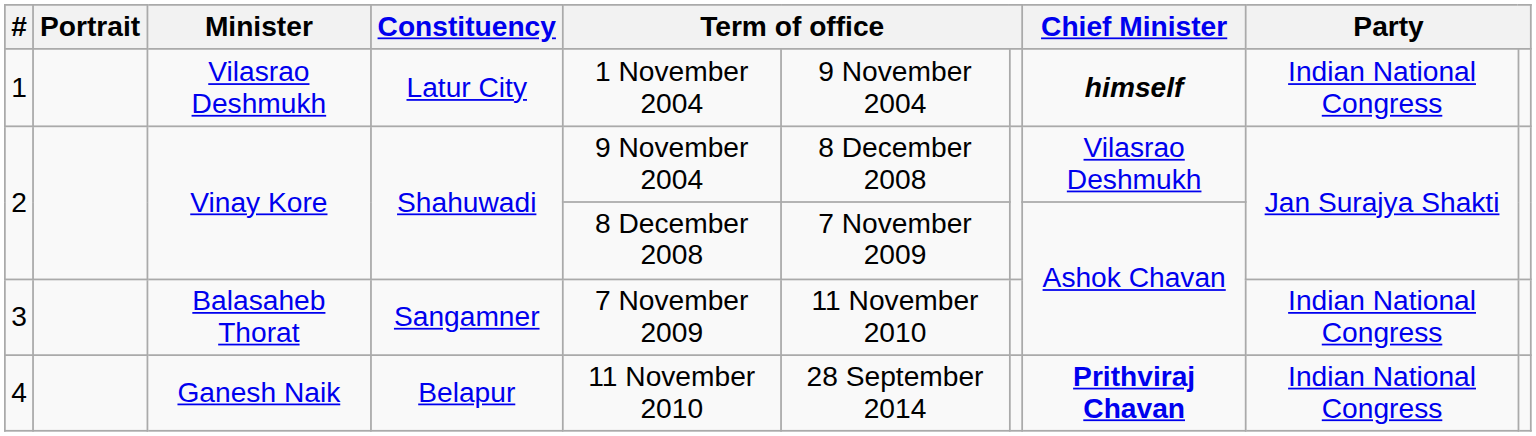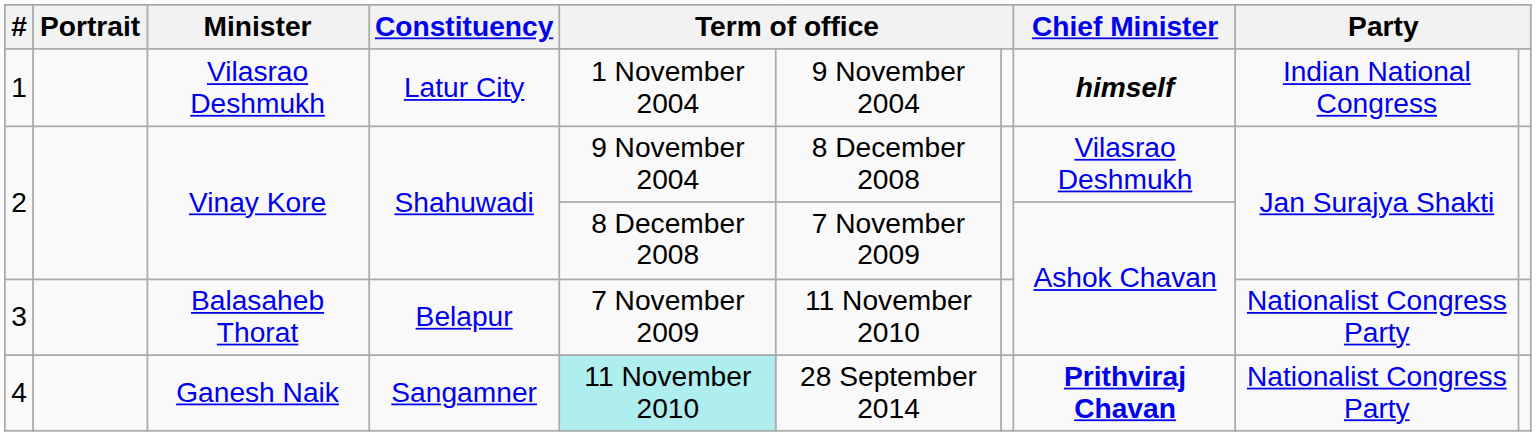(467, 316) Sangamner -> (464, 316) Belapur
(1382, 316) Indian National Congress -> (1377, 316) Nationalist Congress Party
(467, 392) Belapur -> (464, 392) Sangamner
(672, 392) no background -> (668, 392) paleturquoise background
(1382, 392) Indian National Congress -> (1377, 392) Nationalist Congress Party
